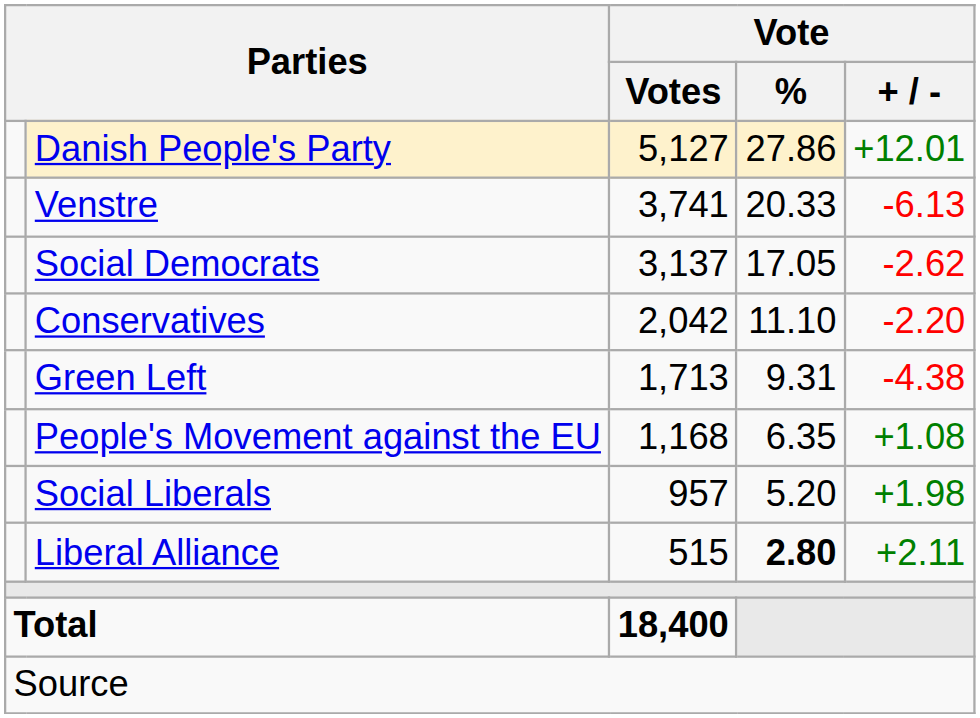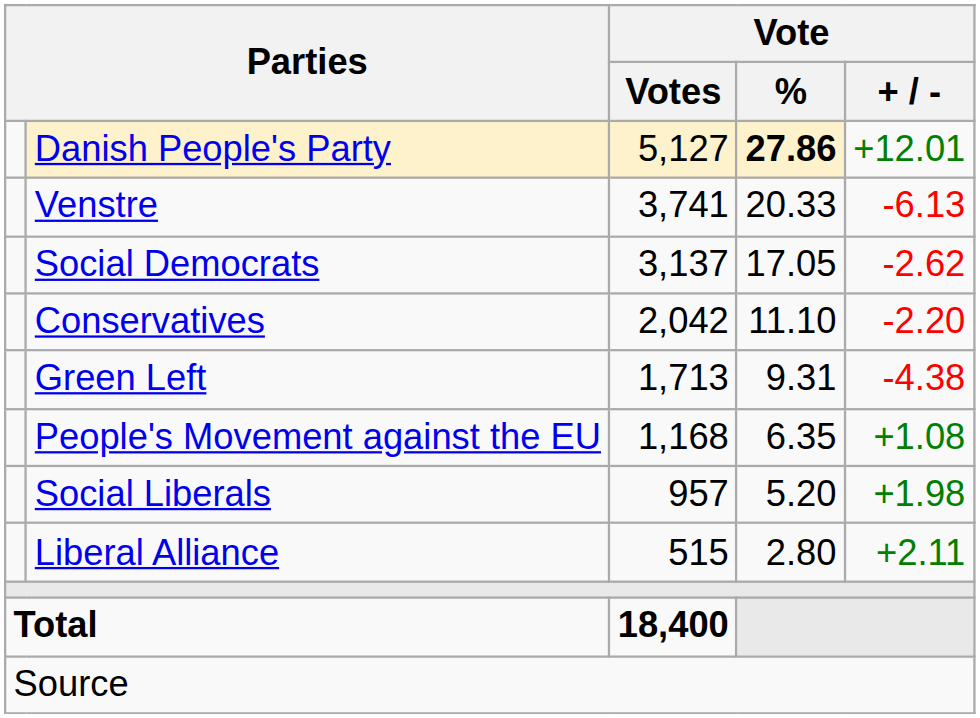(791, 148) normal -> (791, 148) bold
(801, 551) bold -> (801, 551) normal
